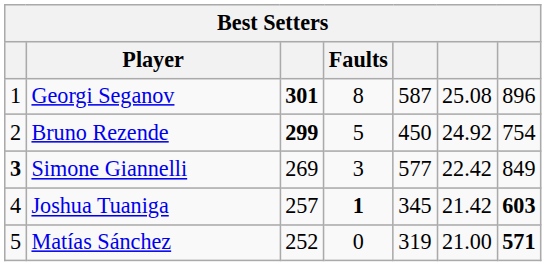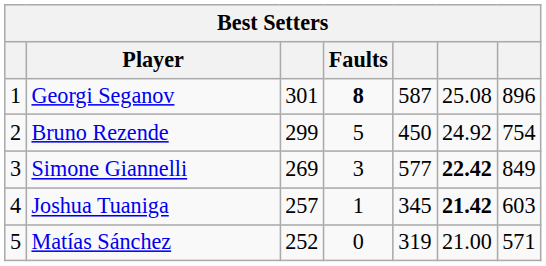(302, 96) bold -> (302, 96) normal
(358, 96) normal -> (358, 96) bold
(302, 132) bold -> (302, 132) normal
(16, 169) bold -> (16, 169) normal
(467, 169) normal -> (467, 169) bold
(358, 206) bold -> (358, 206) normal
(467, 206) normal -> (467, 206) bold
(519, 206) bold -> (519, 206) normal
(519, 242) bold -> (519, 242) normal
